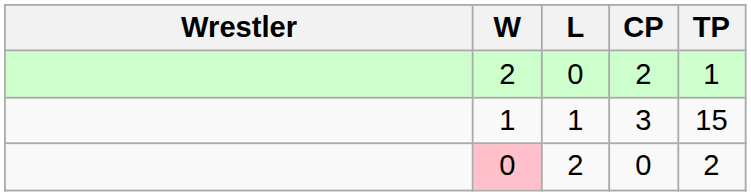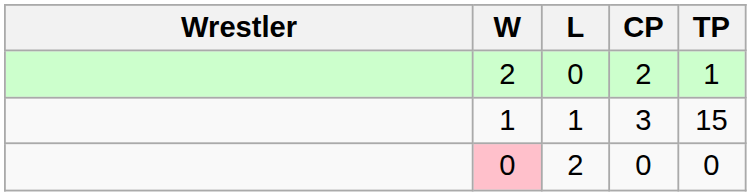(711, 166) 2 -> (711, 166) 0
